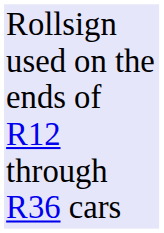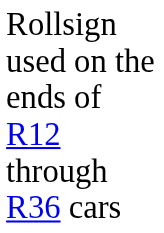(82, 116) lavender background -> (82, 116) no background
